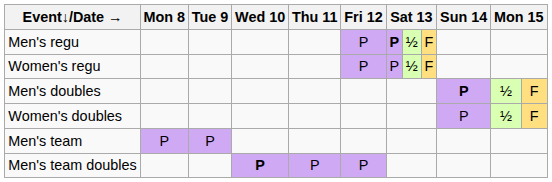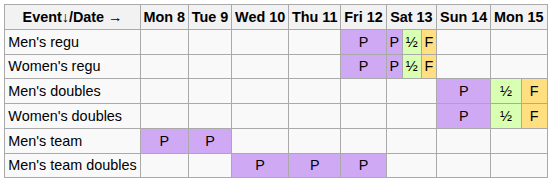(394, 42) bold -> (394, 42) normal
(464, 91) bold -> (464, 91) normal
(260, 165) bold -> (260, 165) normal
